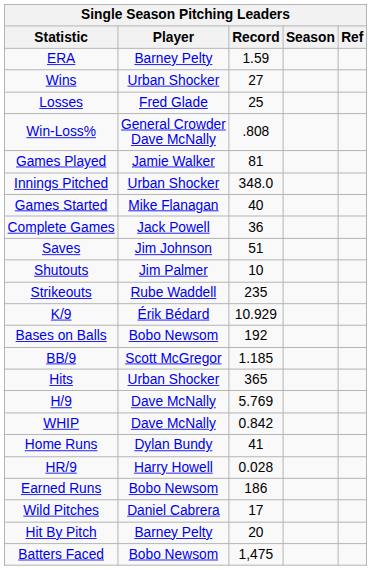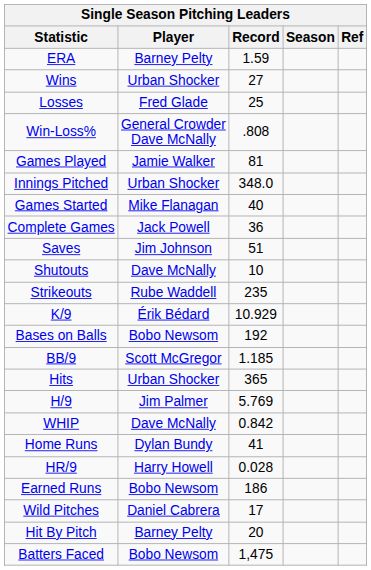(173, 270) Jim Palmer -> (173, 270) Dave McNally
(173, 401) Dave McNally -> (173, 401) Jim Palmer
